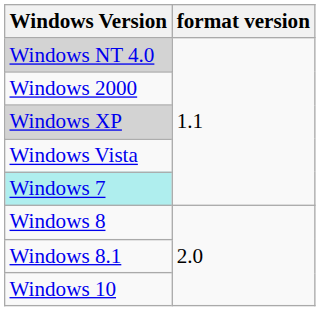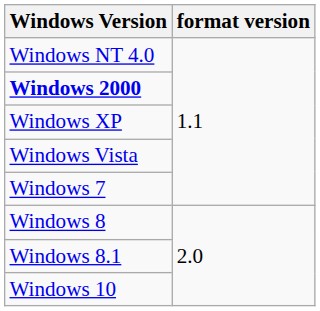(82, 54) lightgrey background -> (82, 54) no background
(73, 88) normal -> (75, 88) bold
(66, 121) lightgrey background -> (66, 121) no background
(58, 188) paleturquoise background -> (58, 188) no background
